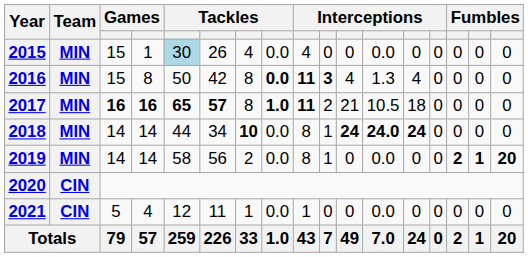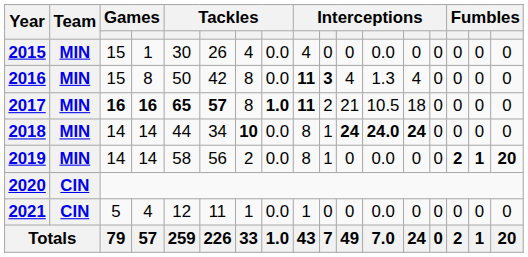(182, 52) lightblue background -> (182, 52) no background
(277, 78) bold -> (277, 78) normal
